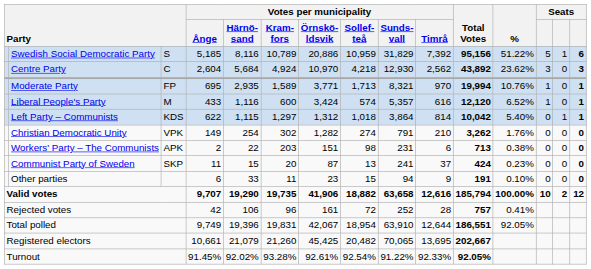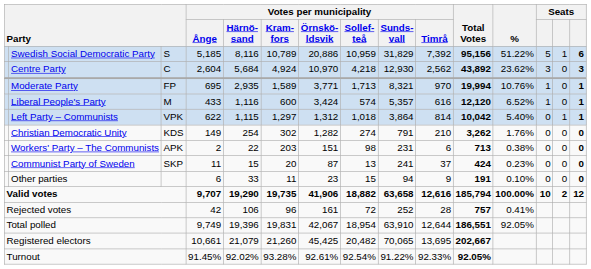(174, 117) KDS -> (173, 117) VPK
(173, 132) VPK -> (174, 132) KDS
